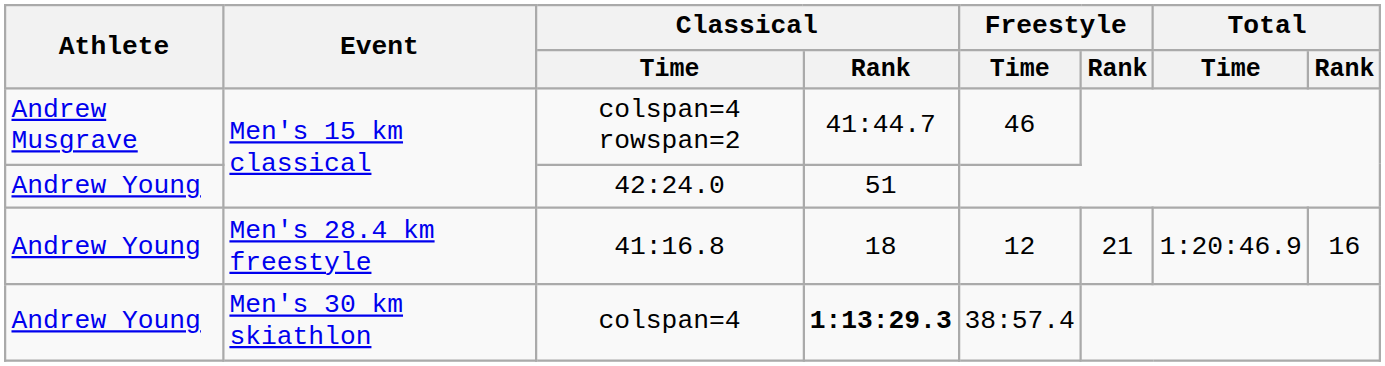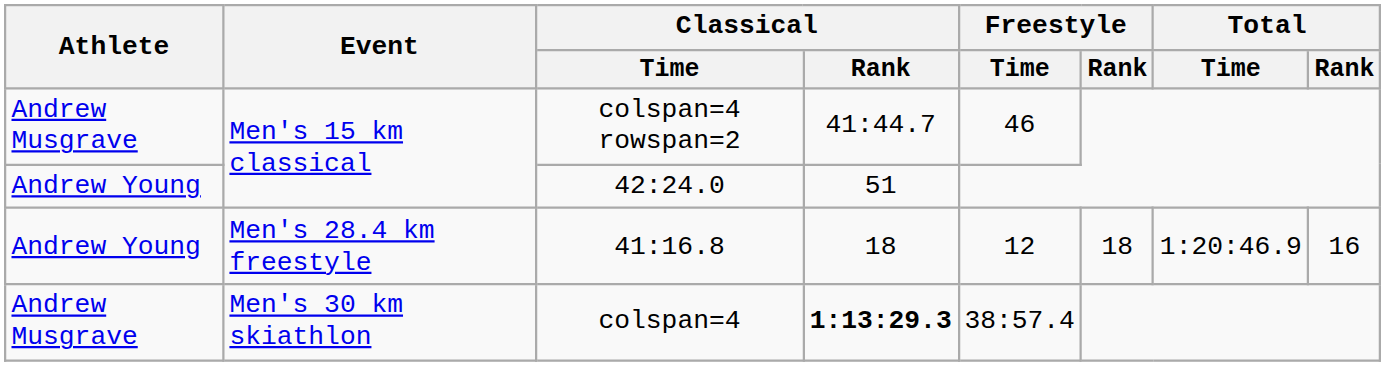(1117, 246) 21 -> (1117, 246) 18
(106, 322) Andrew Young -> (75, 322) Andrew Musgrave
